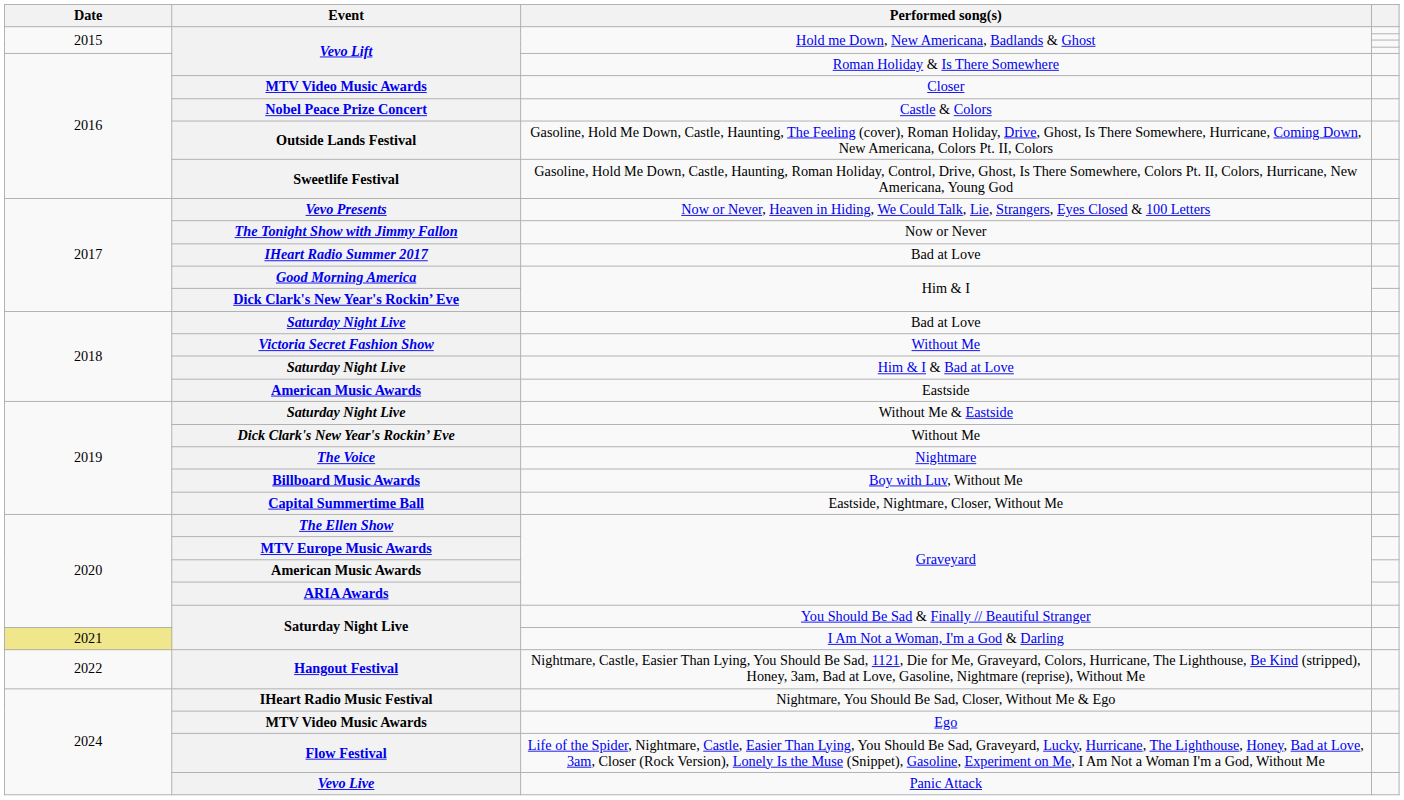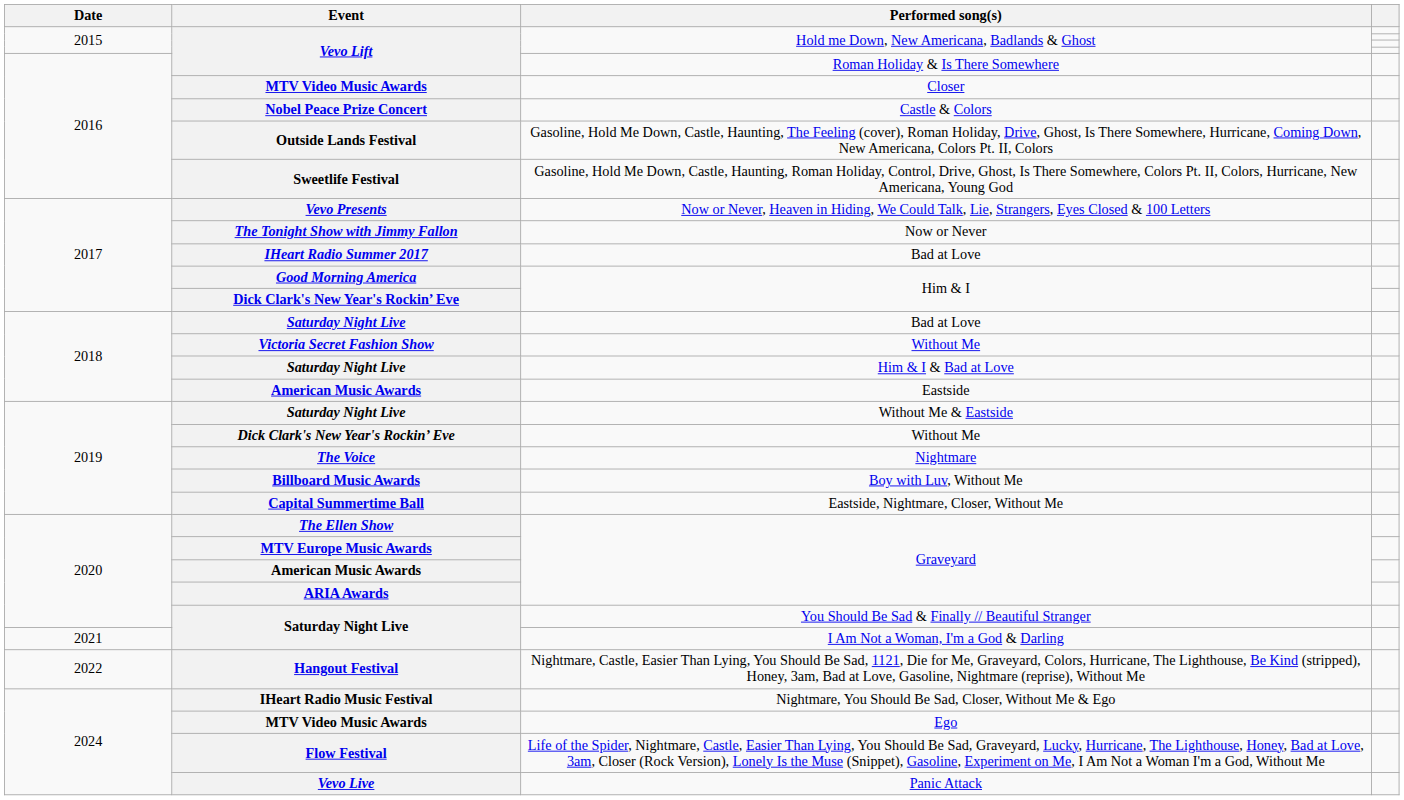(88, 638) khaki background -> (88, 638) no background
